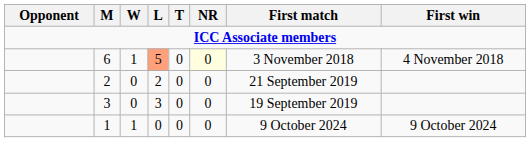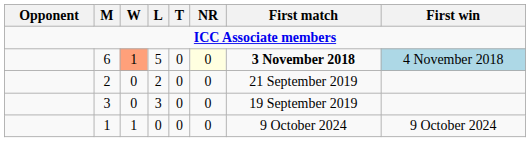(134, 59) no background -> (134, 59) lightsalmon background
(158, 59) lightsalmon background -> (158, 59) no background
(303, 59) normal -> (303, 59) bold
(453, 59) no background -> (453, 59) lightblue background
